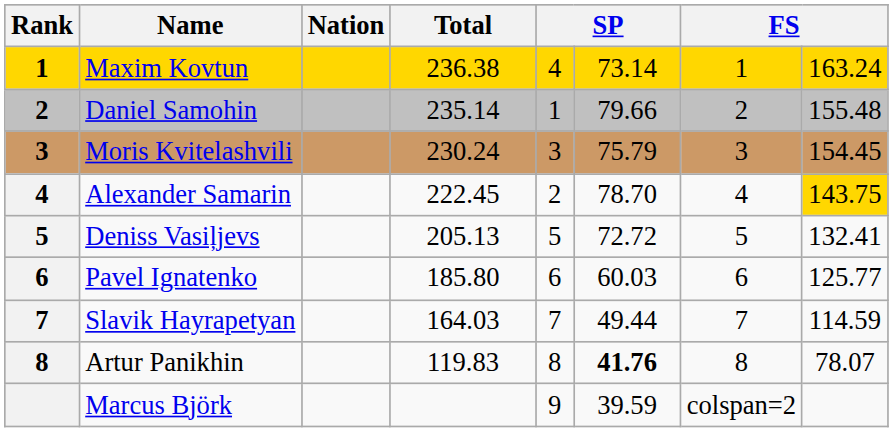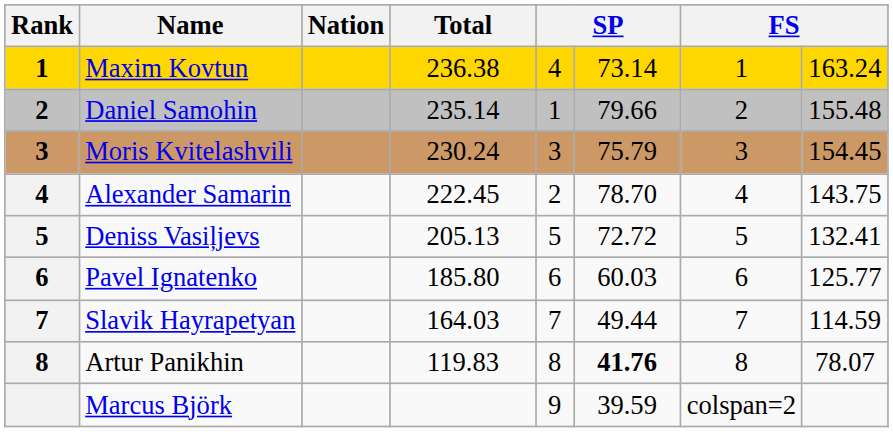(845, 194) gold background -> (845, 194) no background
